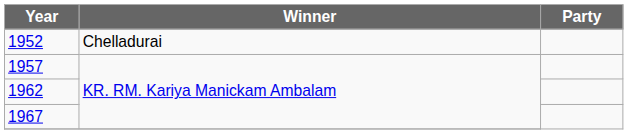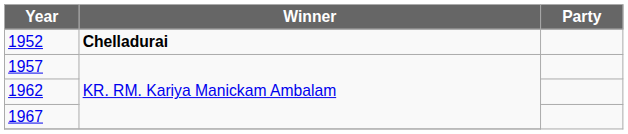(122, 41) normal -> (125, 41) bold
